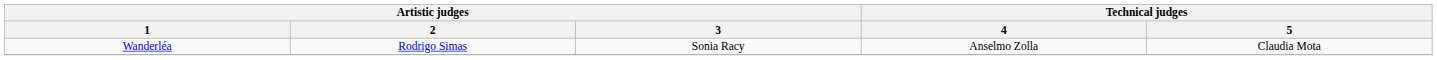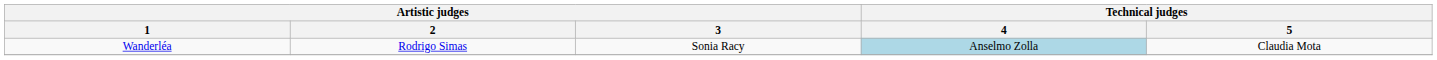(1004, 46) no background -> (1004, 46) lightblue background
